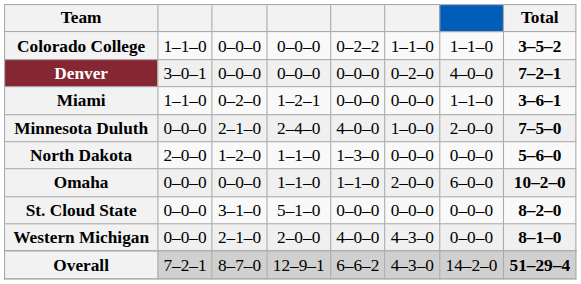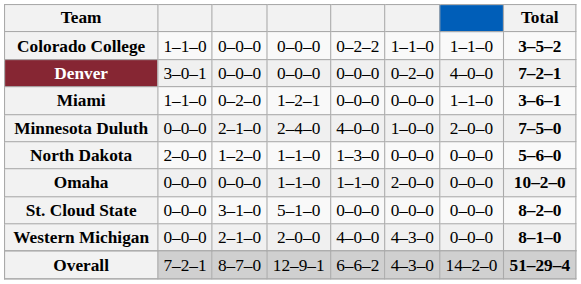(471, 182) 6–0–0 -> (471, 182) 0–0–0
